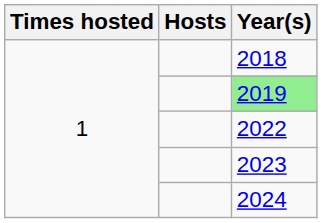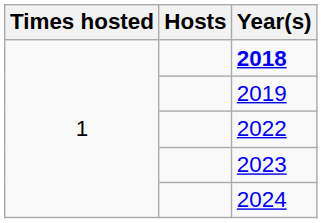(262, 57) normal -> (262, 57) bold
(262, 93) lightgreen background -> (262, 93) no background
